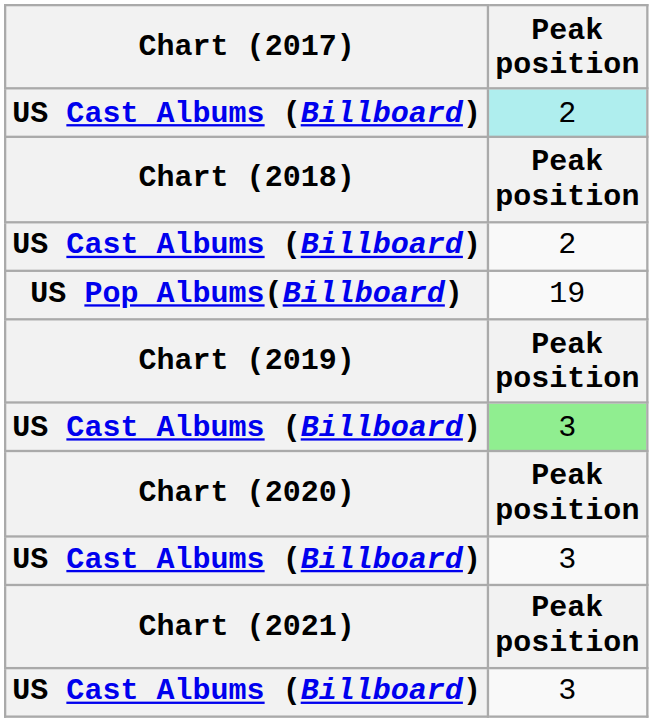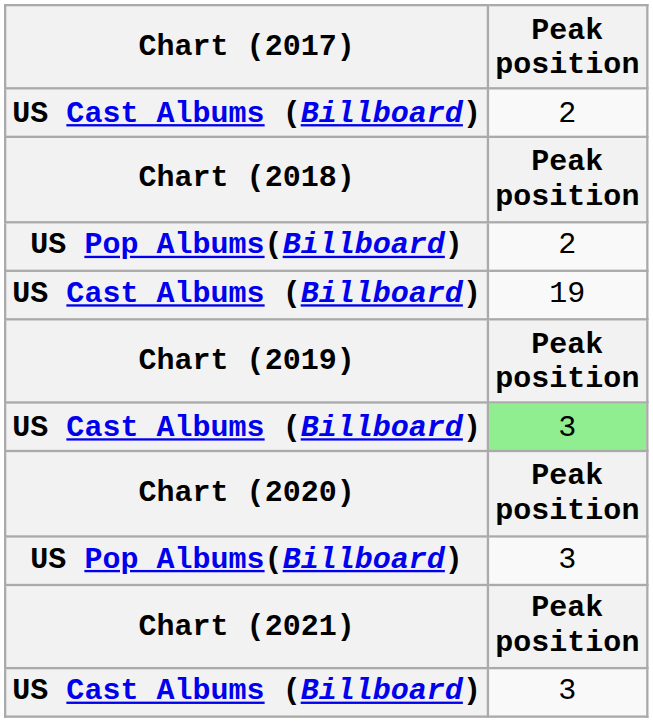(567, 113) paleturquoise background -> (567, 113) no background
(247, 246) US Cast Albums (Billboard) -> (247, 246) US Pop Albums(Billboard)
(247, 295) US Pop Albums(Billboard) -> (247, 295) US Cast Albums (Billboard)
(247, 560) US Cast Albums (Billboard) -> (247, 560) US Pop Albums(Billboard)
